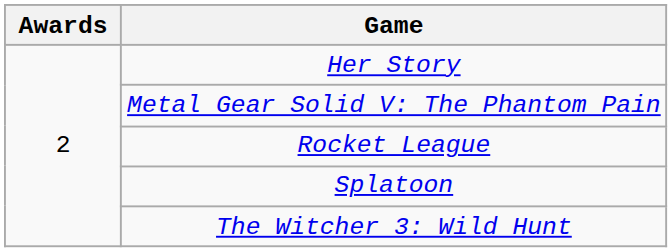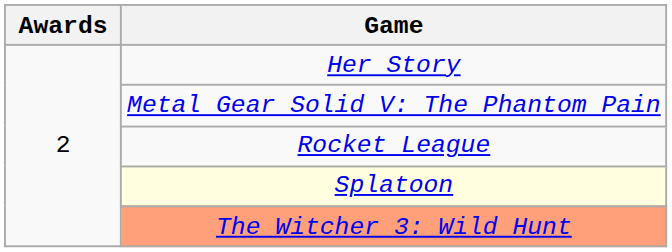(394, 186) no background -> (394, 186) lightyellow background
(394, 226) no background -> (394, 226) lightsalmon background
